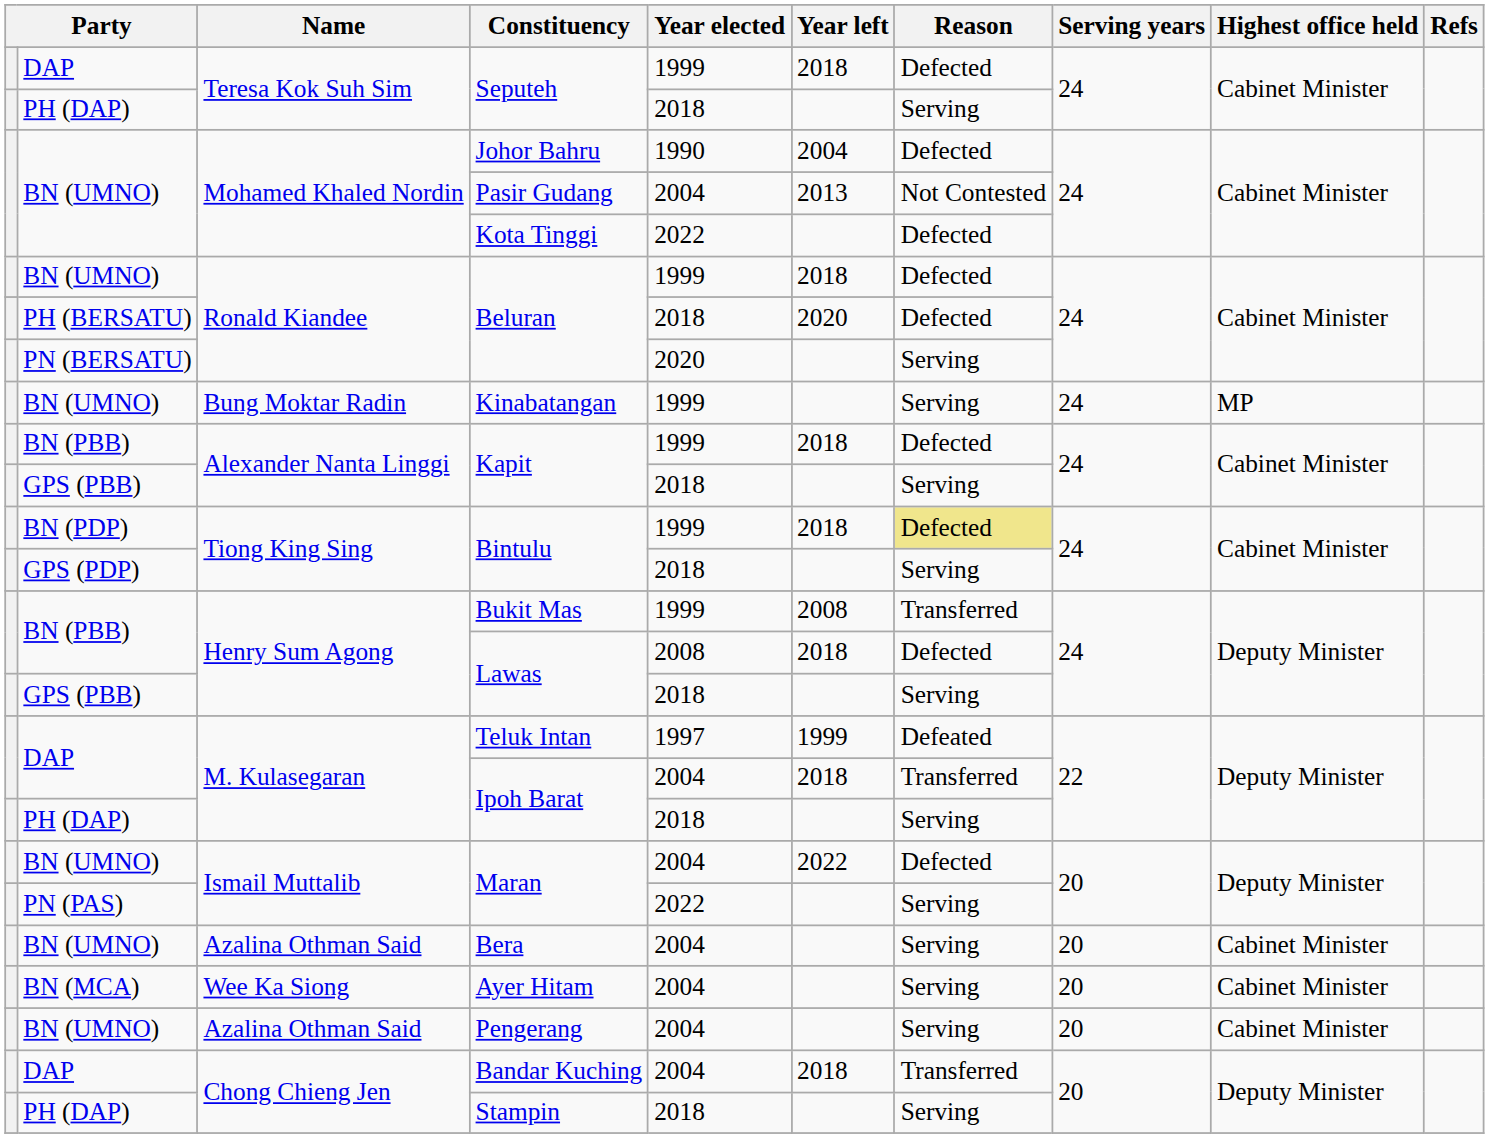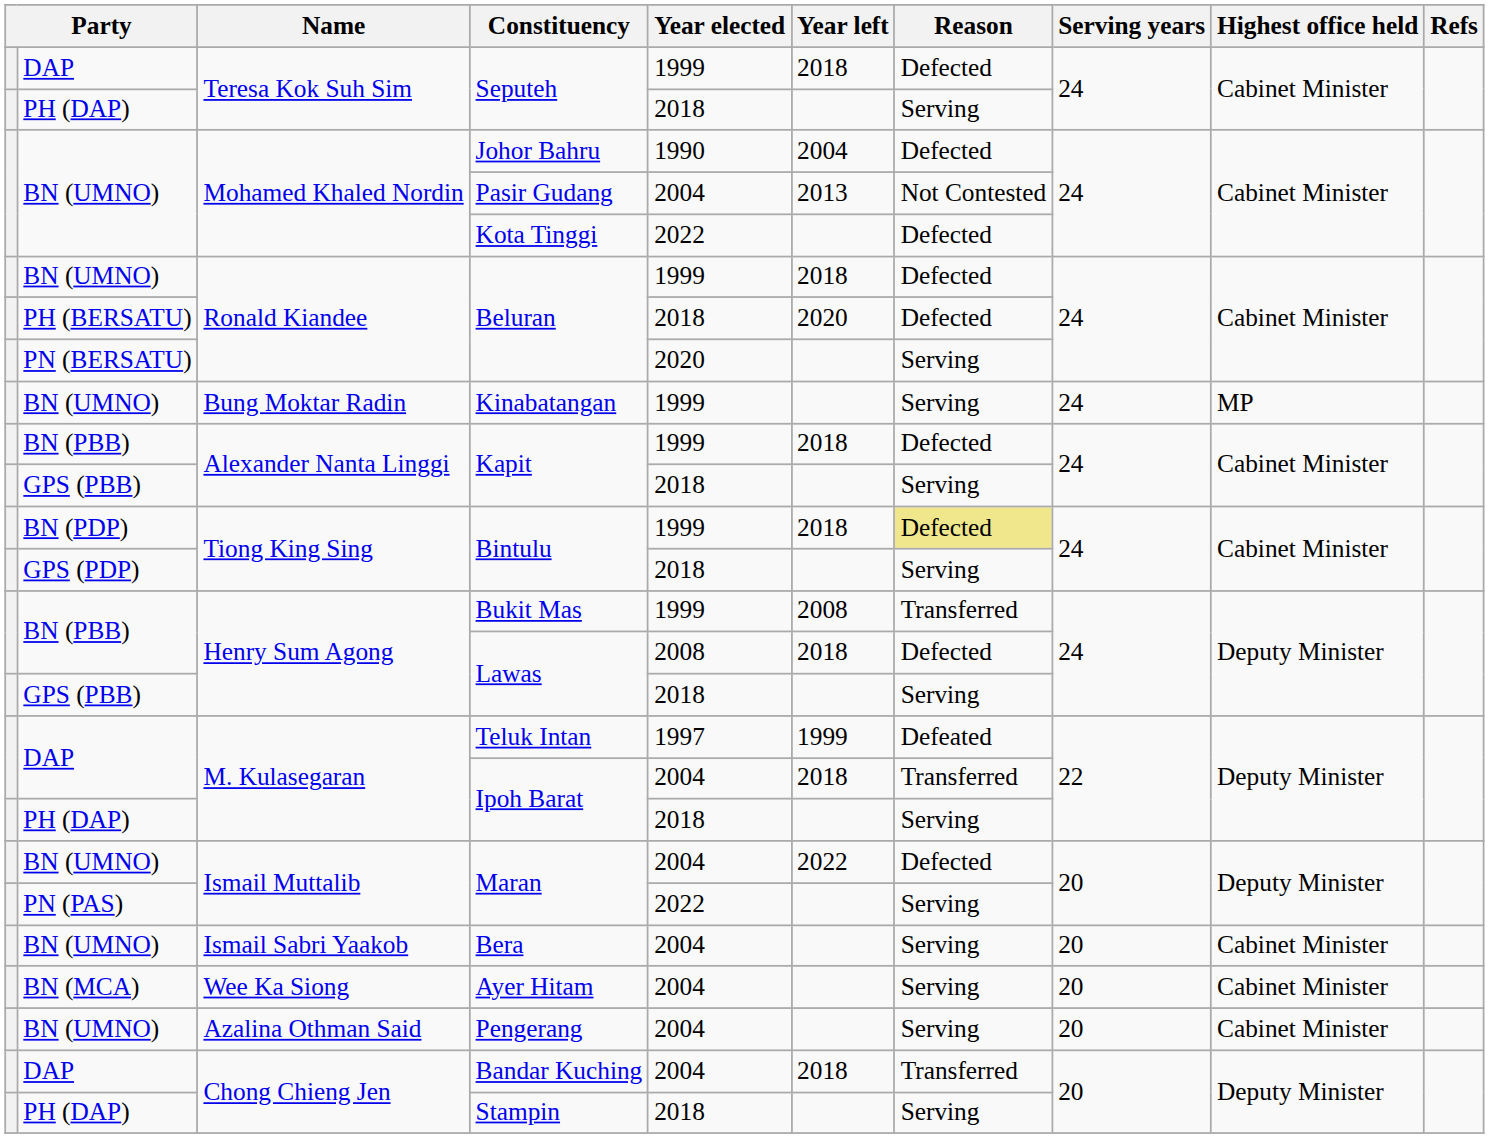(312, 944) Azalina Othman Said -> (306, 944) Ismail Sabri Yaakob
